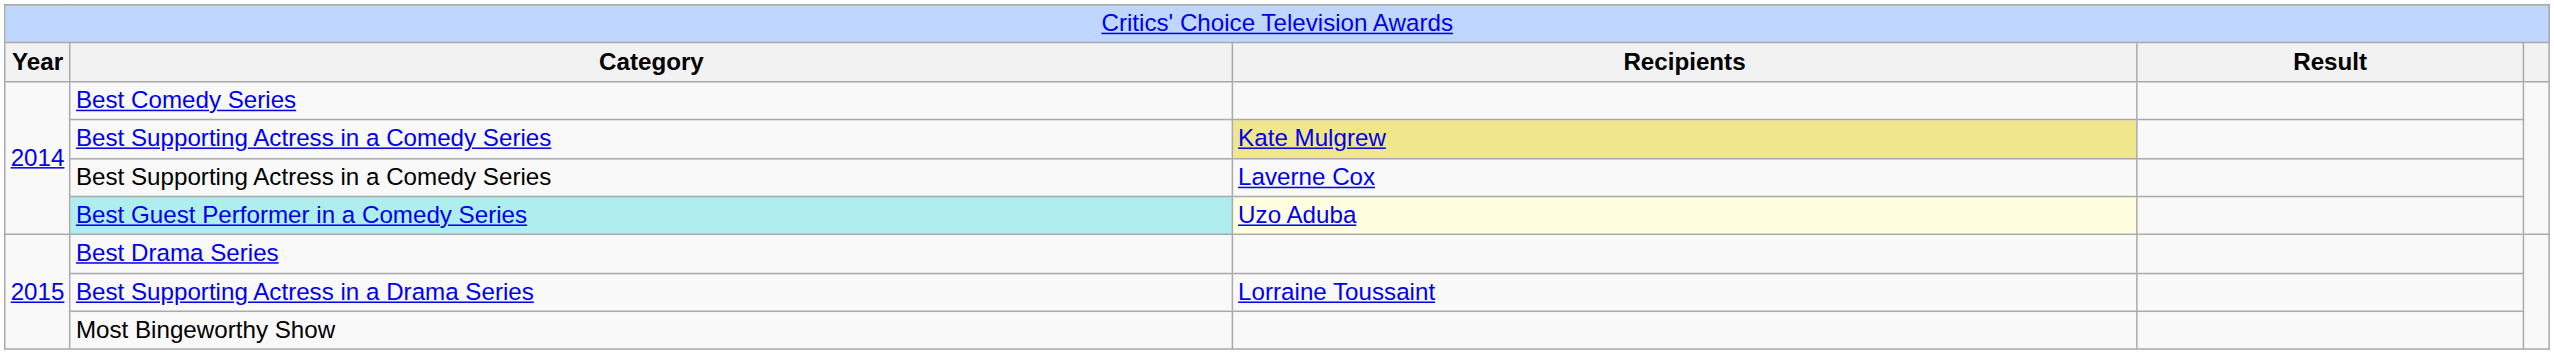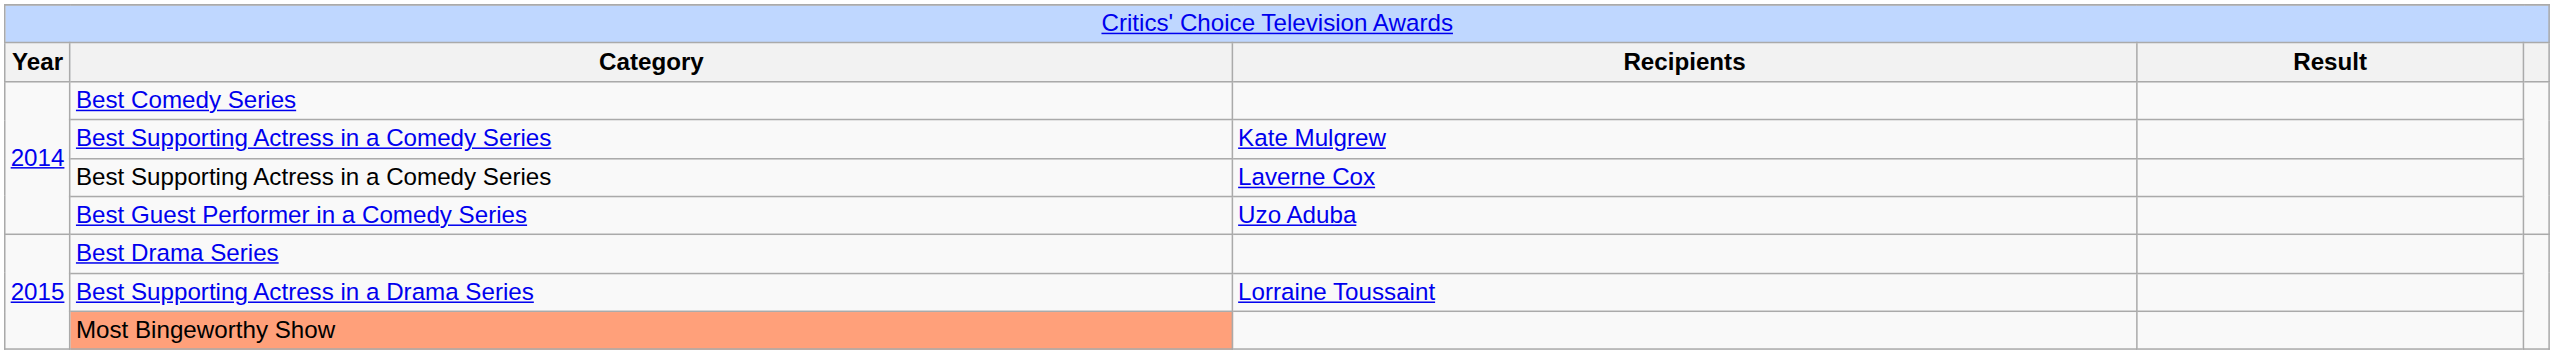(1312, 138) khaki background -> (1312, 138) no background
(302, 215) paleturquoise background -> (302, 215) no background
(1297, 215) lightyellow background -> (1297, 215) no background
(206, 330) no background -> (206, 330) lightsalmon background
